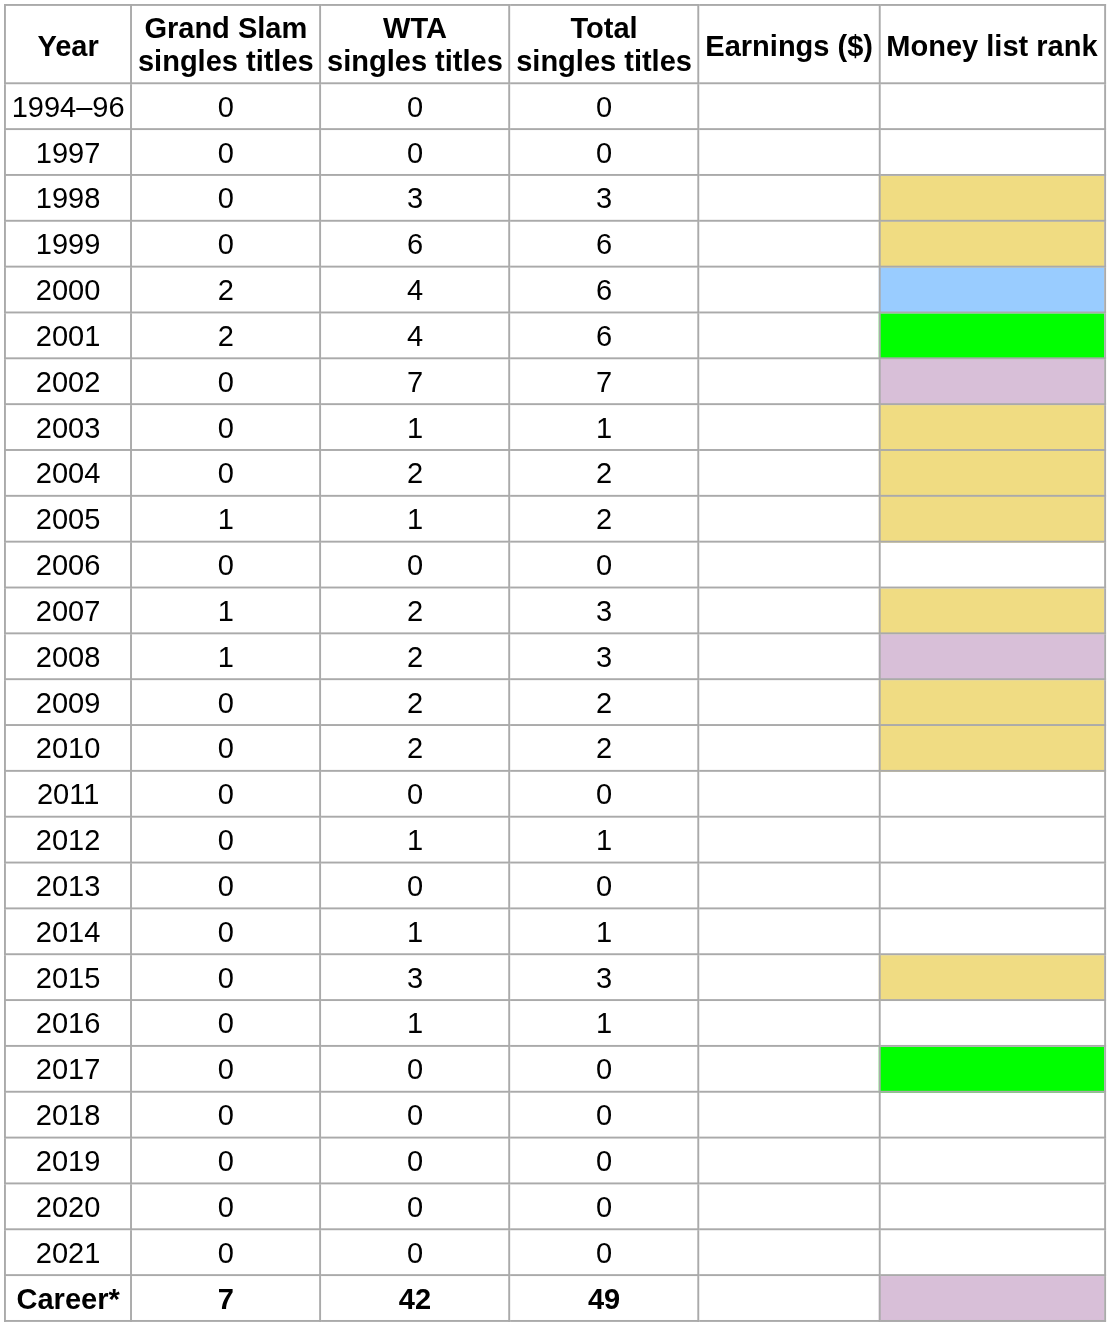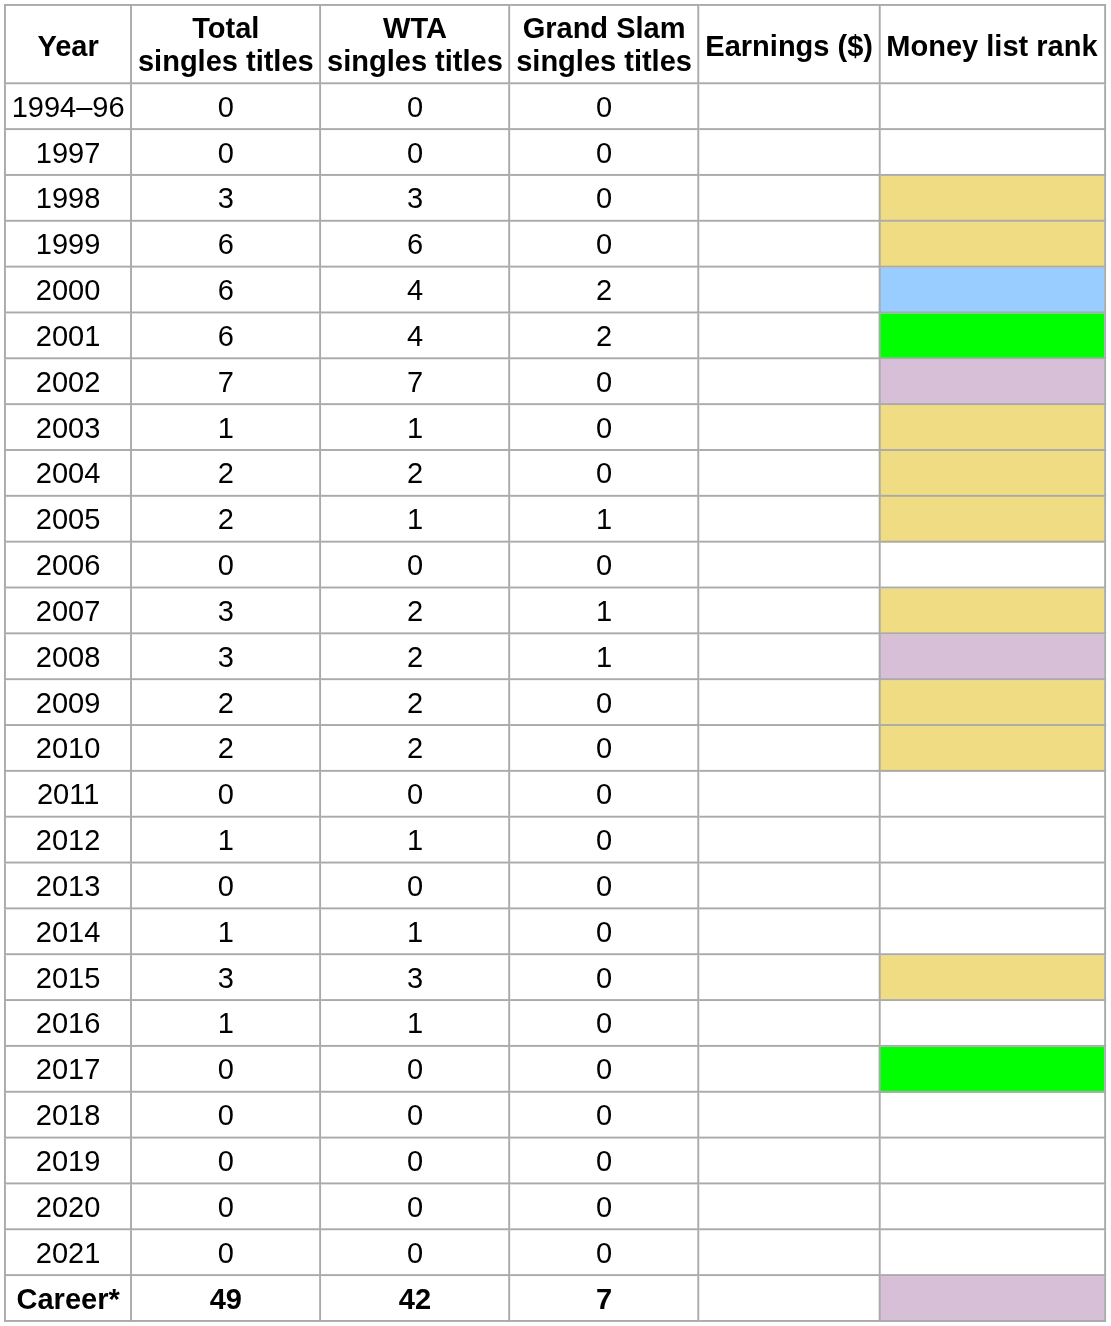columns swapped: (226, 44) <-> (604, 44)
